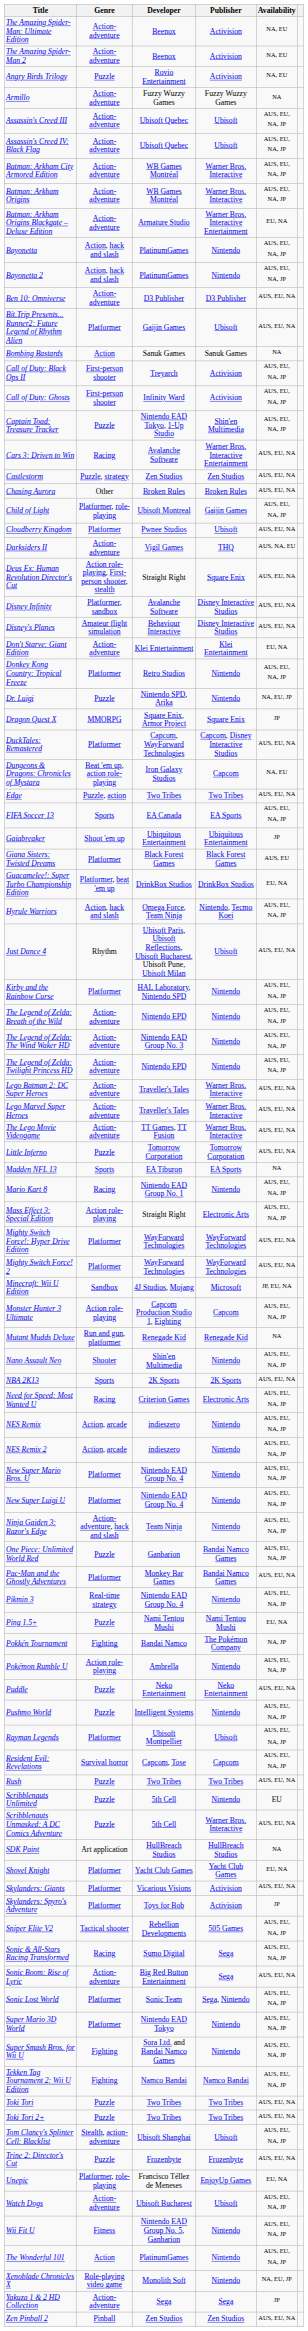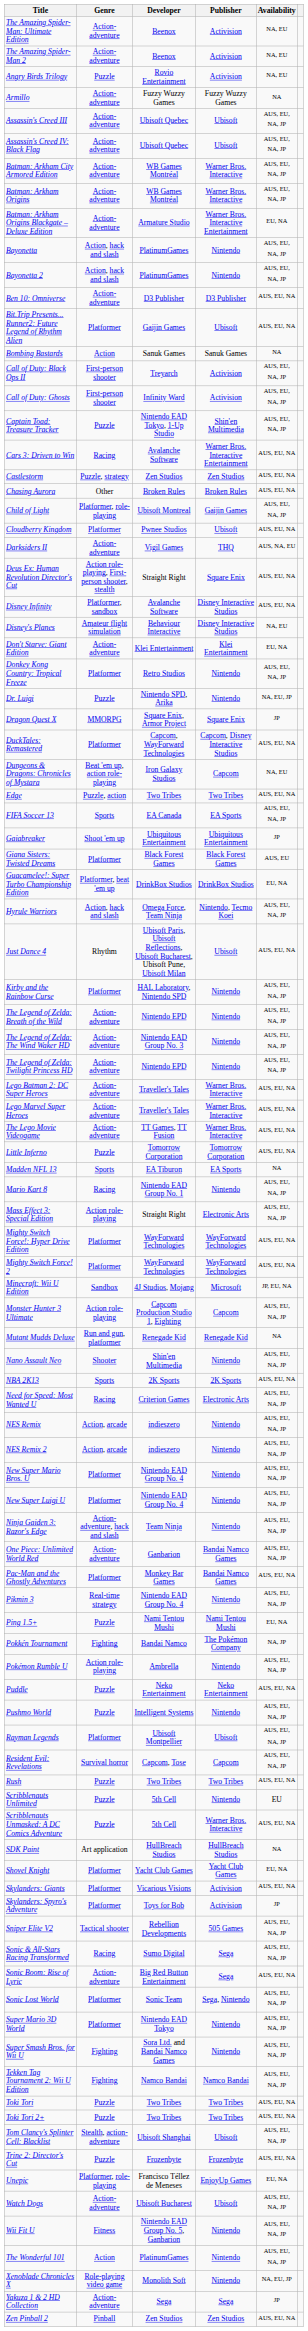(277, 626) AUS, EU, NA -> (277, 626) NA, EU
(104, 1554) Puzzle -> (104, 1554) Action-adventure
